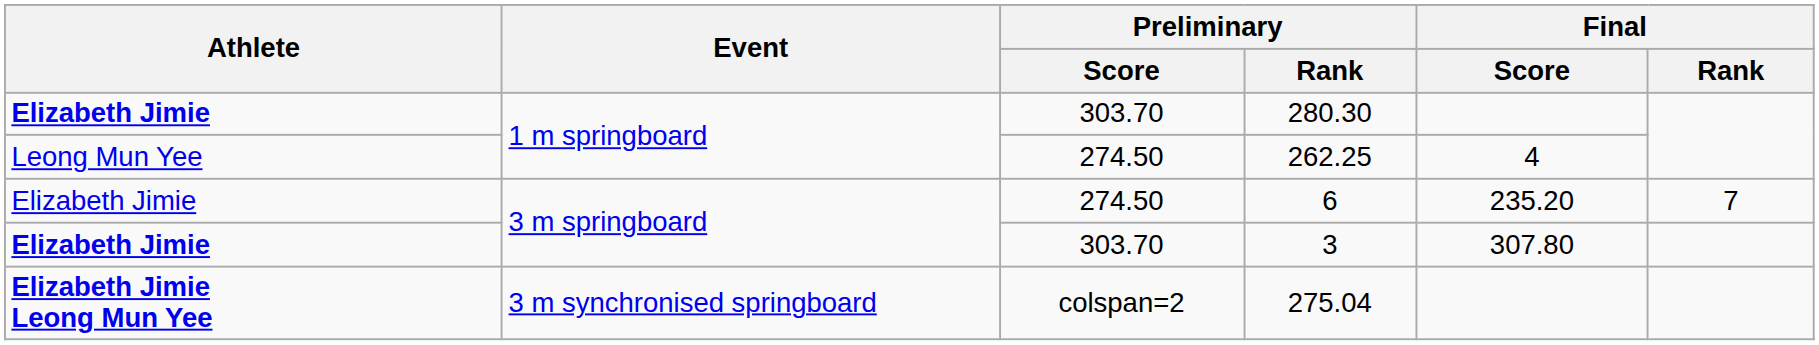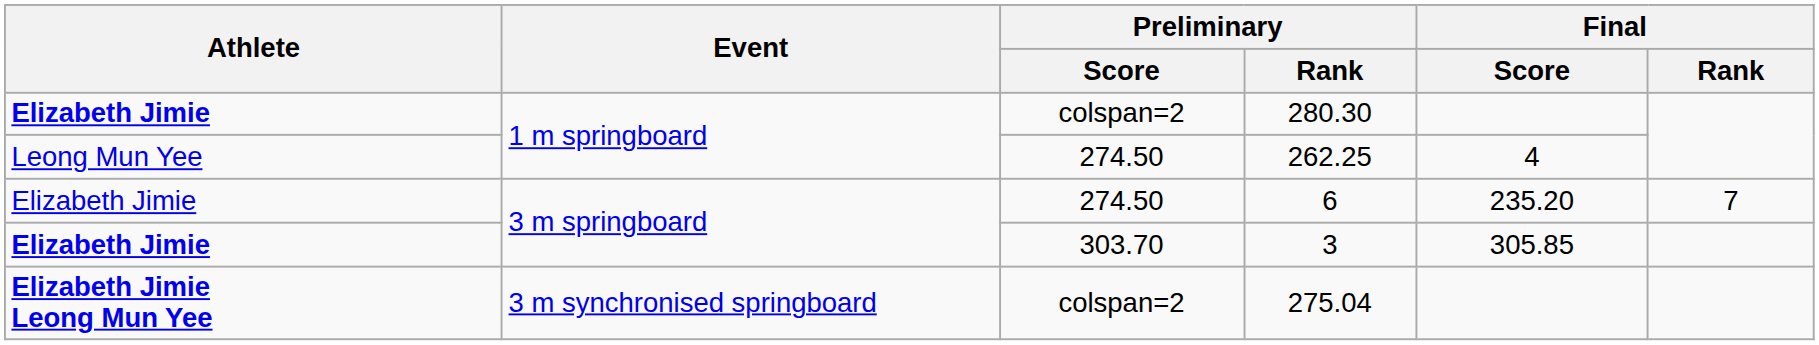(1121, 114) 303.70 -> (1121, 114) colspan=2
(1532, 244) 307.80 -> (1532, 244) 305.85
